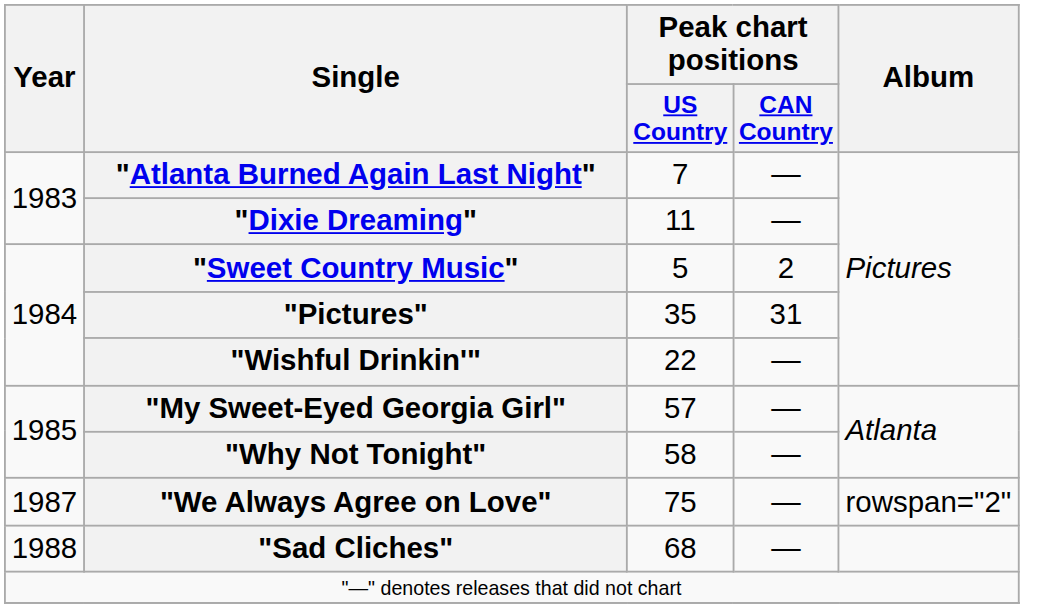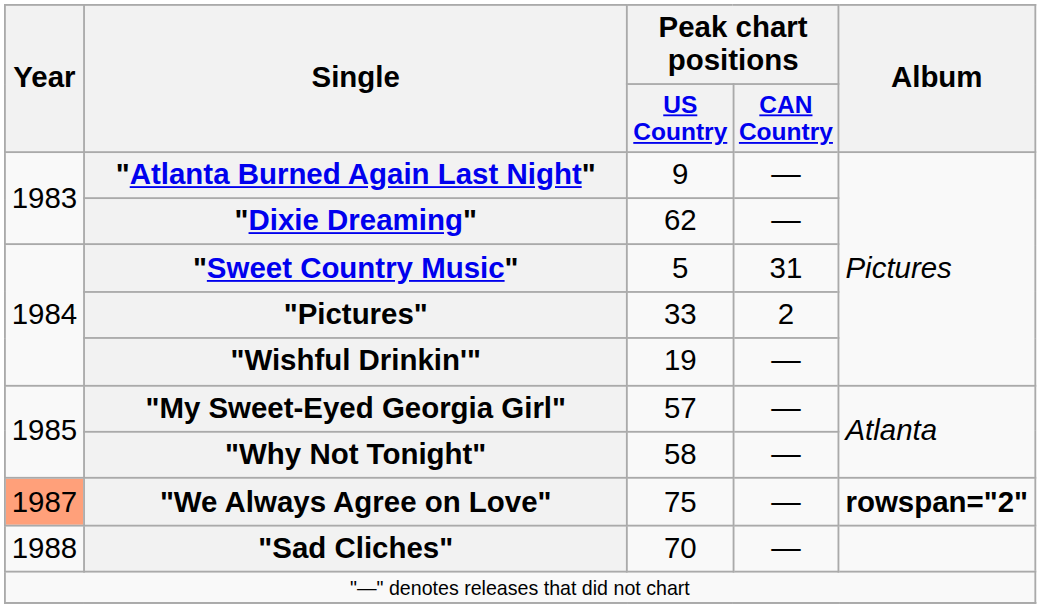(680, 174) 7 -> (680, 174) 9
(680, 221) 11 -> (680, 221) 62
(786, 267) 2 -> (786, 267) 31
(680, 314) 35 -> (680, 314) 33
(786, 314) 31 -> (786, 314) 2
(680, 361) 22 -> (680, 361) 19
(44, 501) no background -> (44, 501) lightsalmon background
(928, 501) normal -> (937, 501) bold
(680, 547) 68 -> (680, 547) 70
